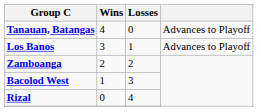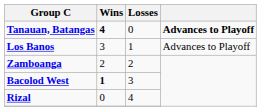(102, 30) normal -> (102, 30) bold
(207, 30) normal -> (208, 30) bold
(102, 81) normal -> (102, 81) bold
